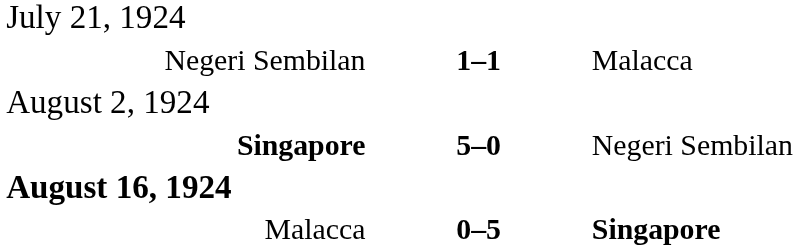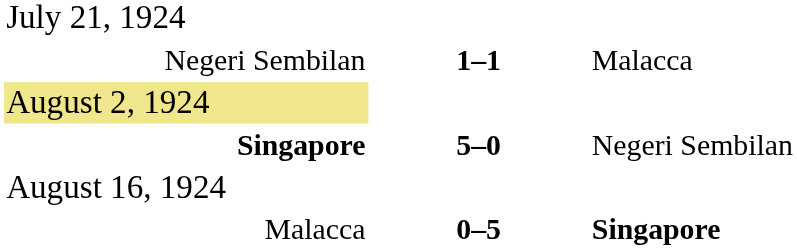(108, 102) no background -> (108, 102) khaki background
(119, 187) bold -> (116, 187) normal
